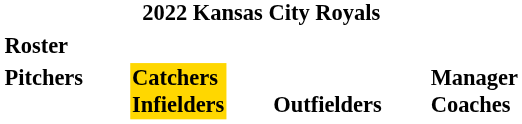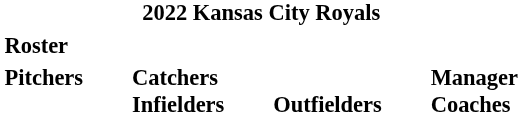(178, 90) gold background -> (178, 90) no background
